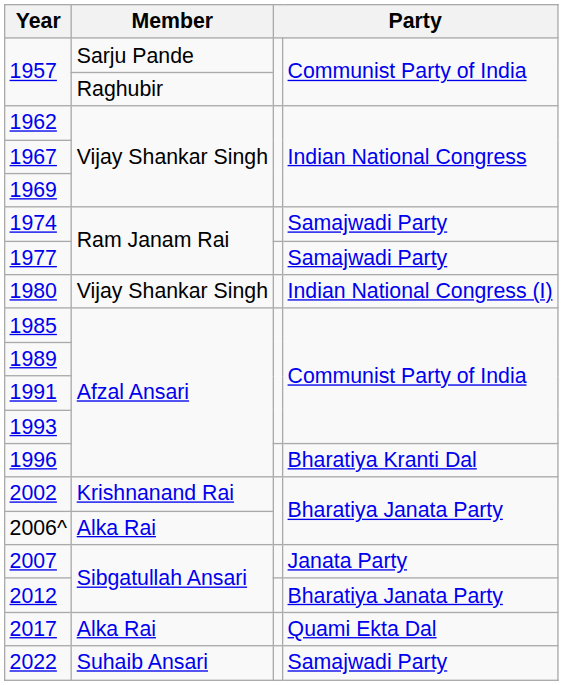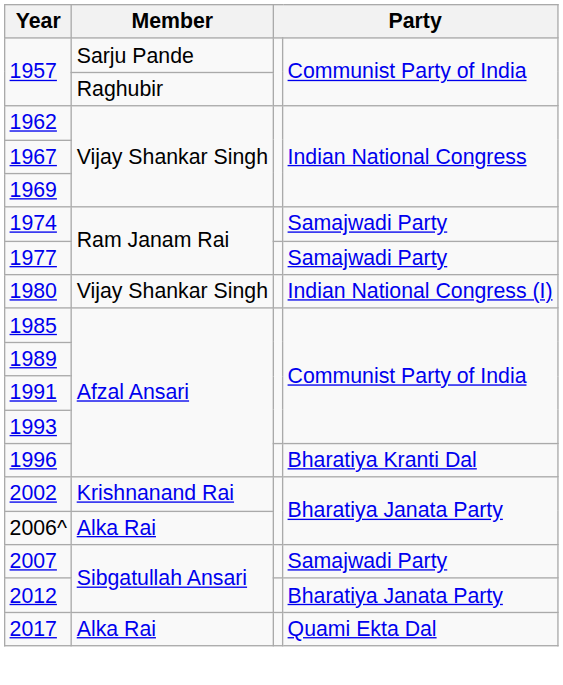(347, 561) Janata Party -> (367, 561) Samajwadi Party
- row: (33, 662)
